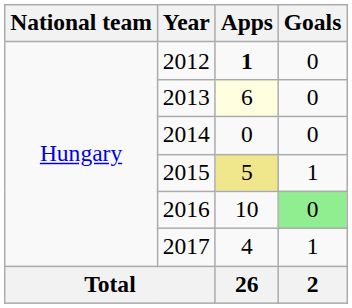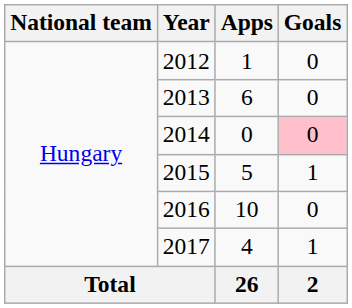(247, 60) bold -> (247, 60) normal
(247, 97) lightyellow background -> (247, 97) no background
(313, 135) no background -> (313, 135) pink background
(247, 172) khaki background -> (247, 172) no background
(313, 209) lightgreen background -> (313, 209) no background
